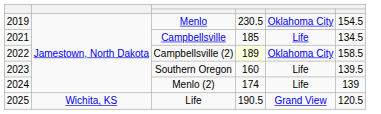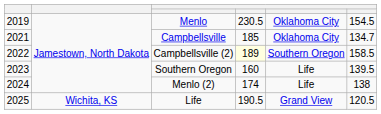(301, 38) Life -> (306, 38) Oklahoma City
(351, 38) 134.5 -> (362, 38) 134.7
(301, 54) Oklahoma City -> (306, 54) Southern Oregon
(351, 85) 139 -> (362, 85) 138
